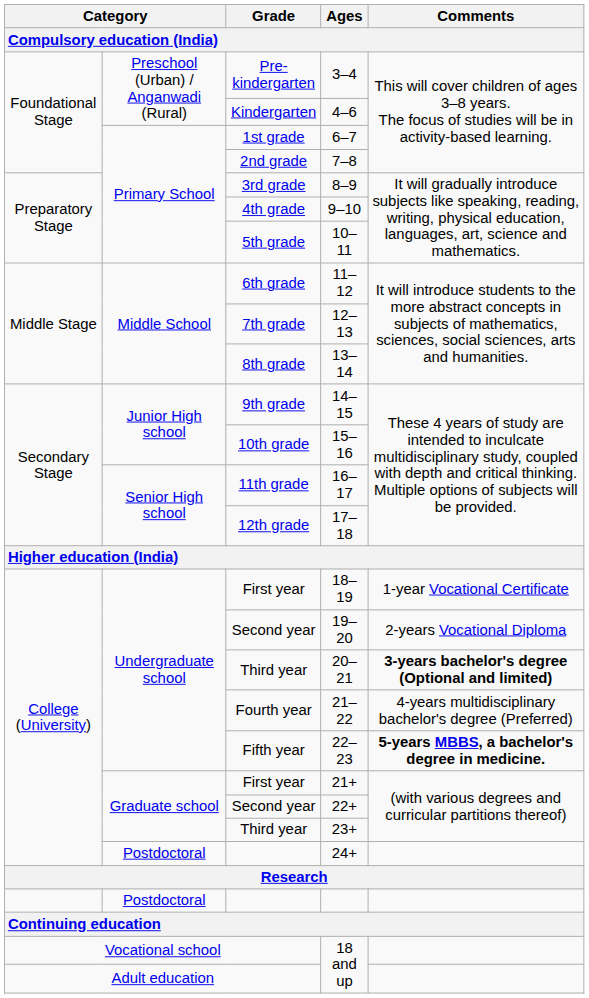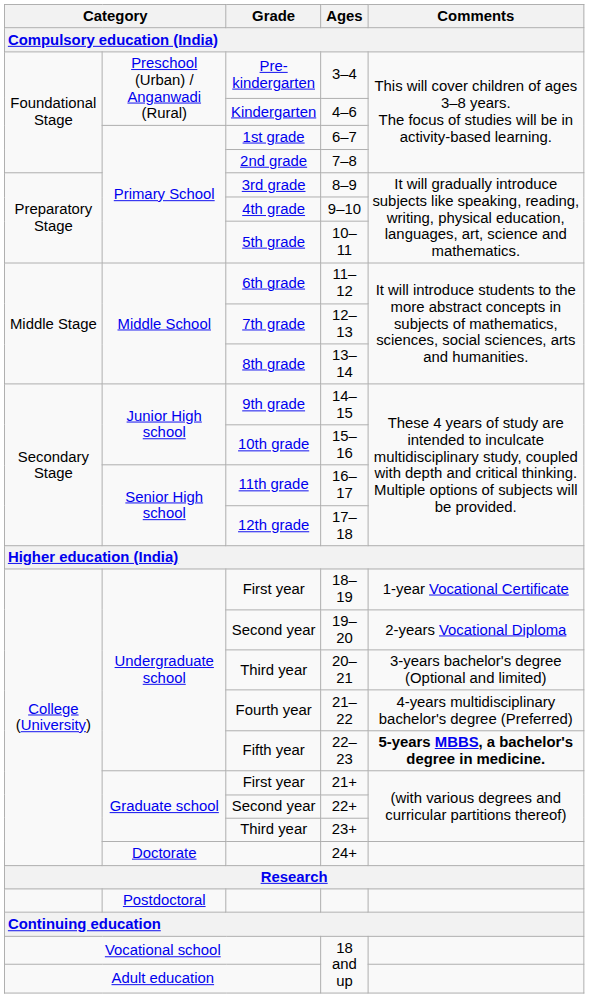(476, 670) bold -> (476, 670) normal
(164, 853) Postdoctoral -> (164, 853) Doctorate
